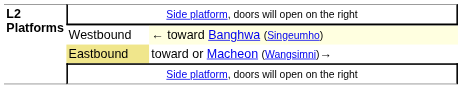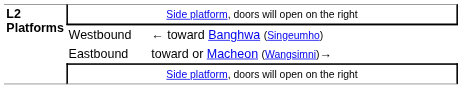(237, 35) lightyellow background -> (237, 35) no background
(98, 54) khaki background -> (98, 54) no background
